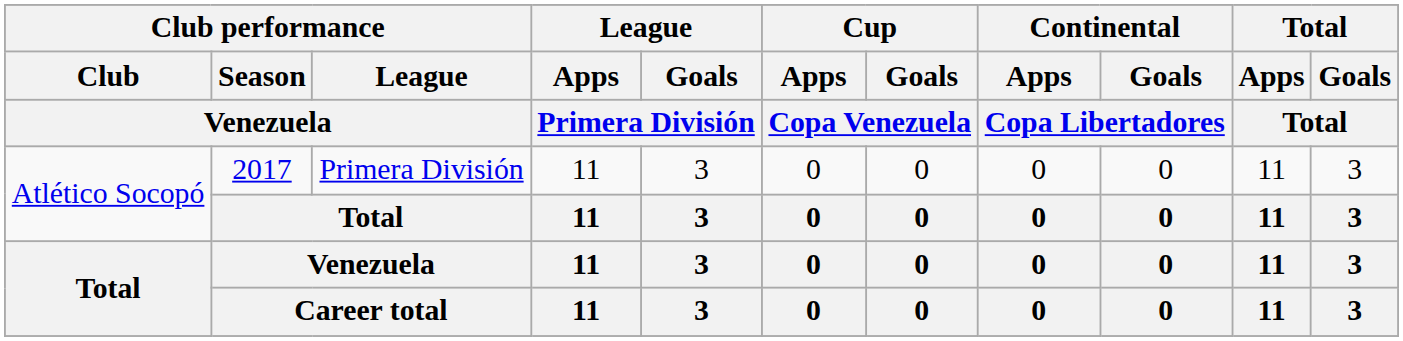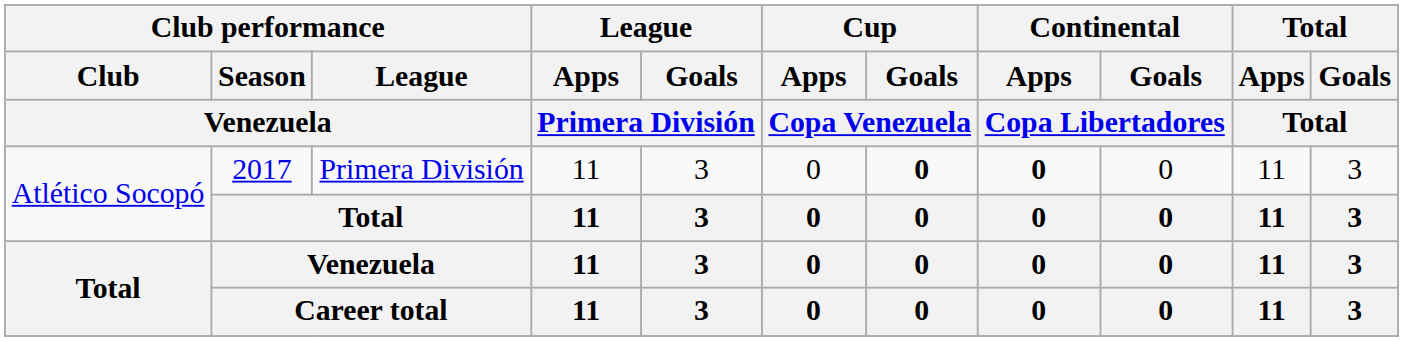(922, 169) normal -> (922, 169) bold
(1039, 169) normal -> (1039, 169) bold
